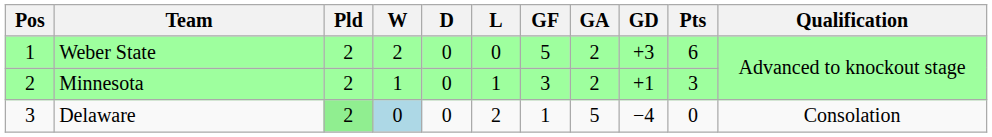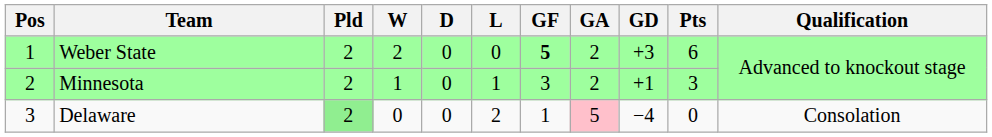(545, 52) normal -> (545, 52) bold
(398, 115) lightblue background -> (398, 115) no background
(594, 115) no background -> (594, 115) pink background
